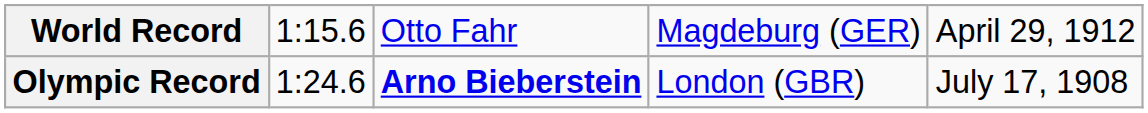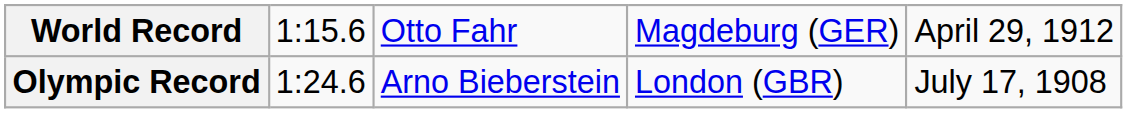(511, 82) bold -> (500, 82) normal
